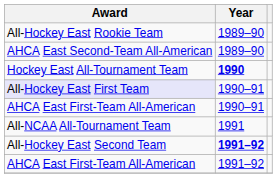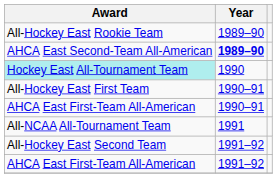(241, 51) normal -> (241, 51) bold
(97, 70) no background -> (97, 70) paleturquoise background
(231, 70) bold -> (231, 70) normal
(78, 88) lavender background -> (78, 88) no background
(241, 145) bold -> (241, 145) normal
